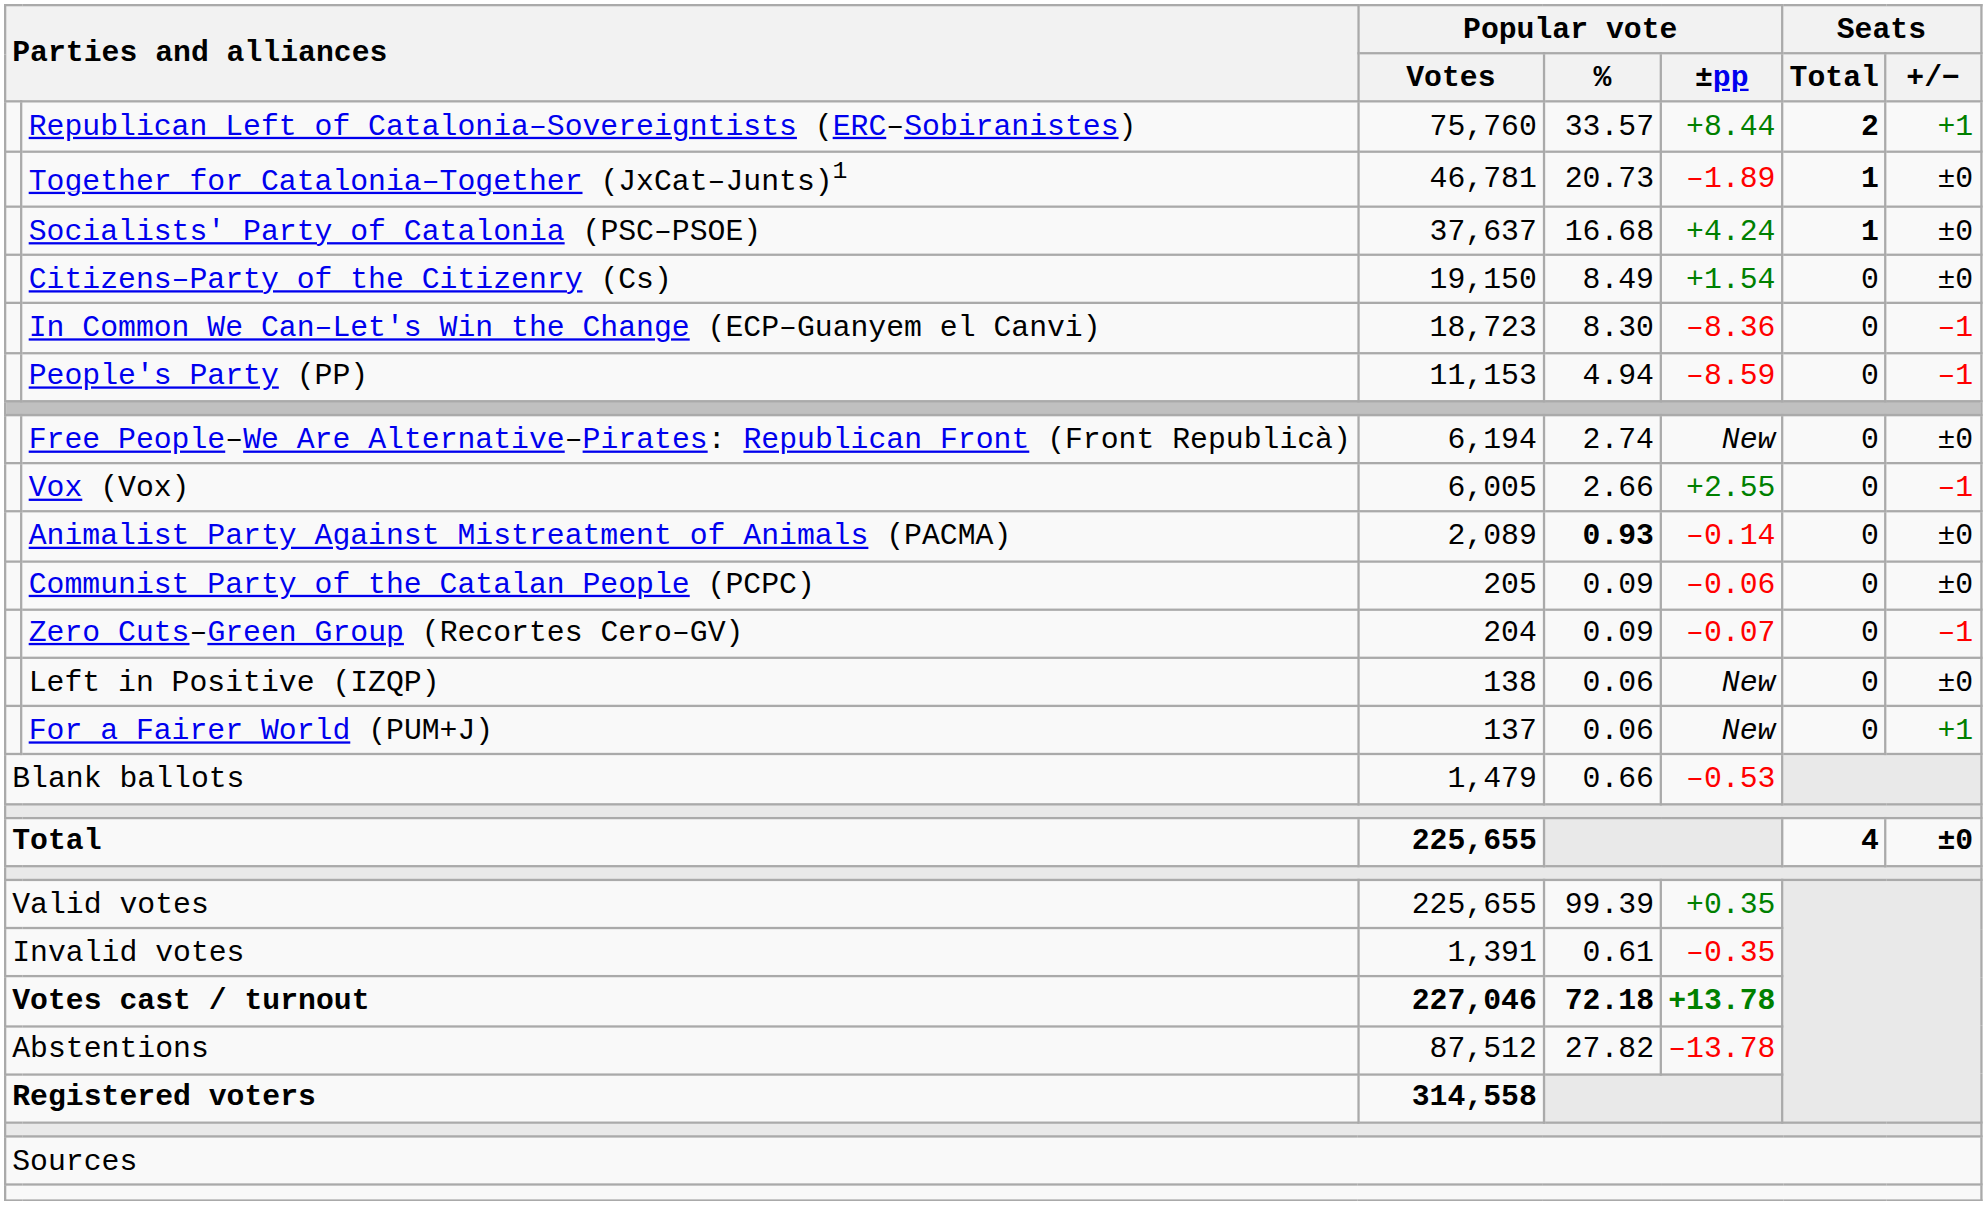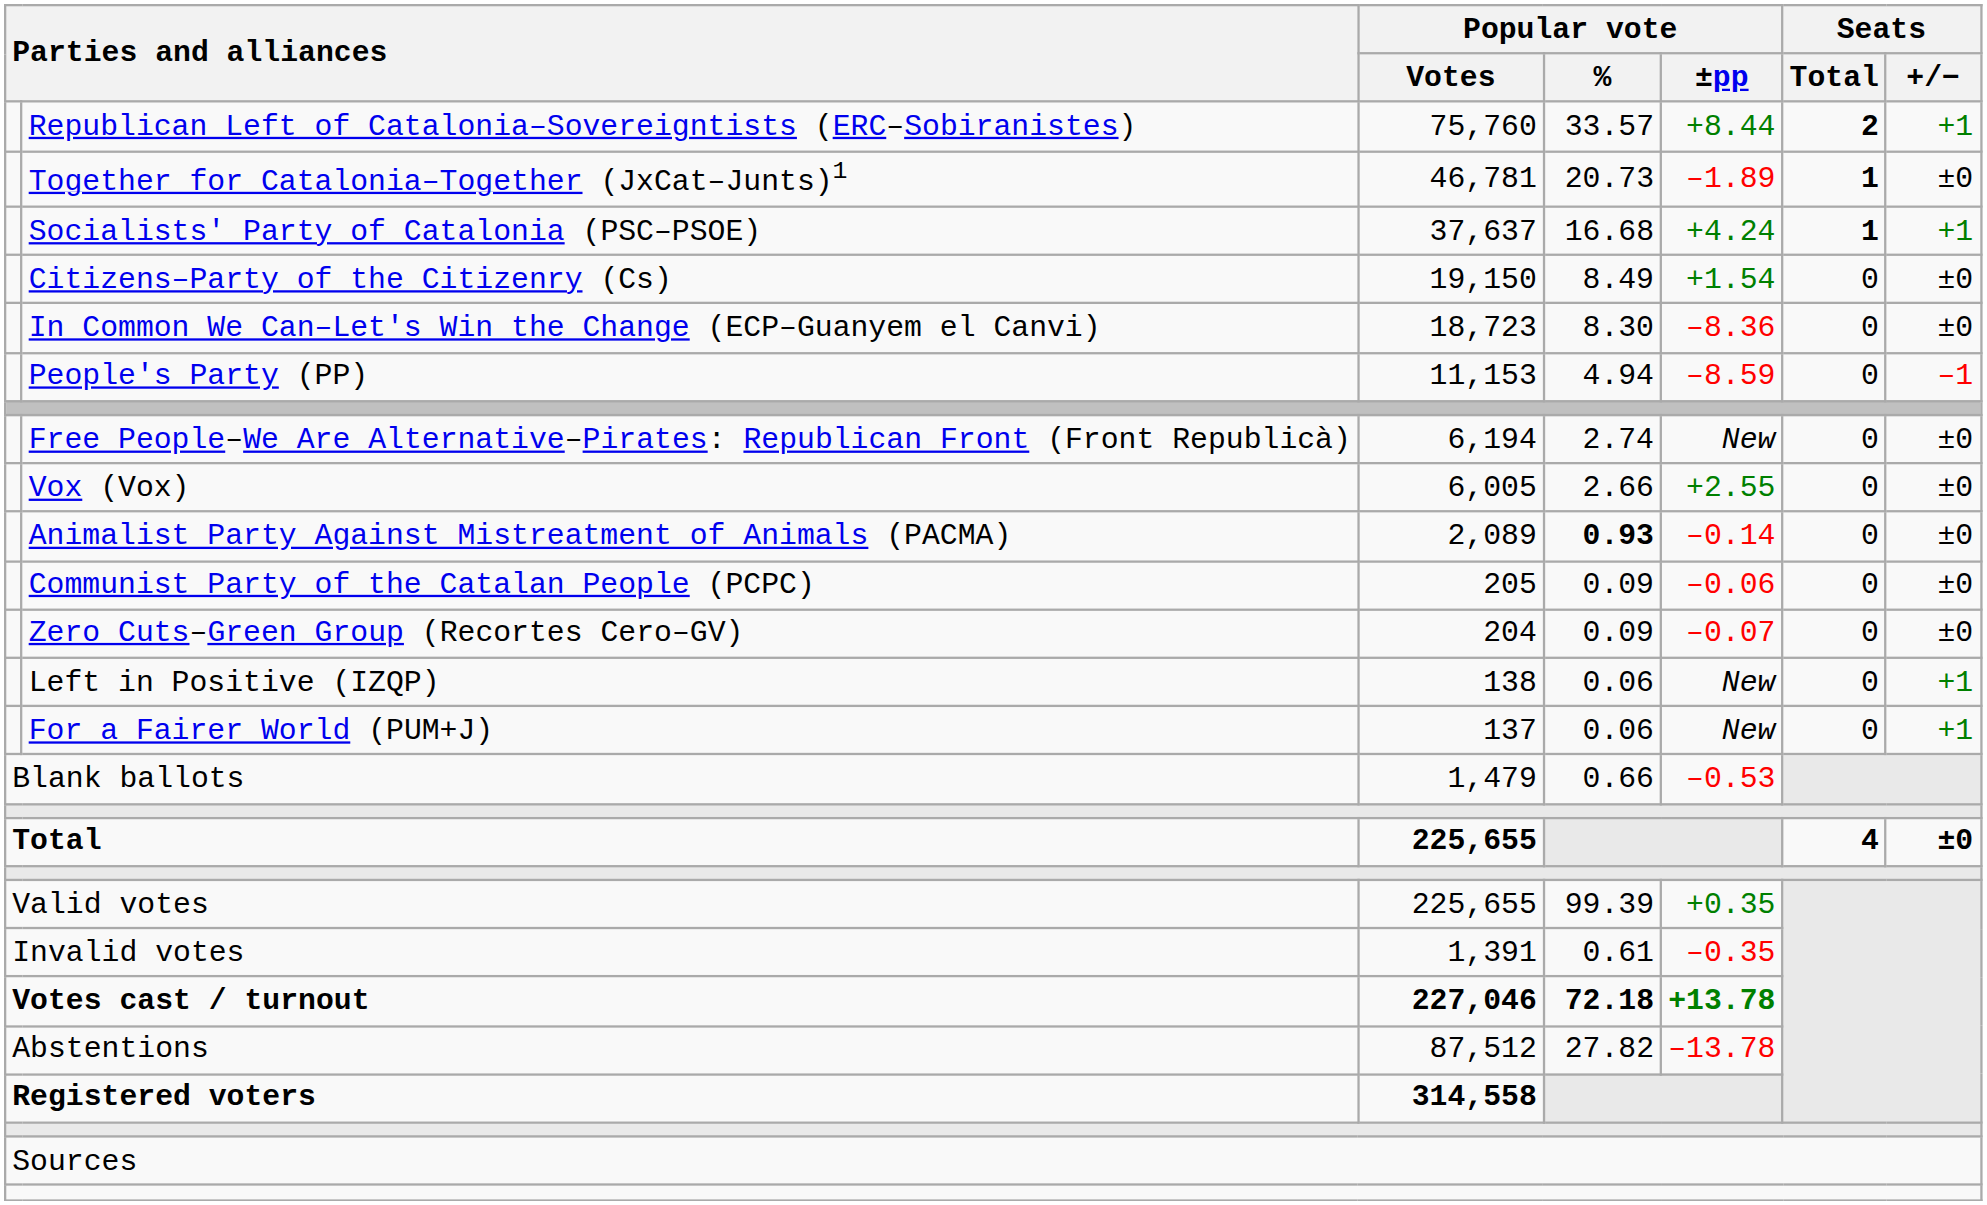(1955, 231) ±0 -> (1955, 231) +1
(1955, 328) –1 -> (1955, 328) ±0
(1955, 488) –1 -> (1955, 488) ±0
(1955, 633) –1 -> (1955, 633) ±0
(1955, 682) ±0 -> (1955, 682) +1
